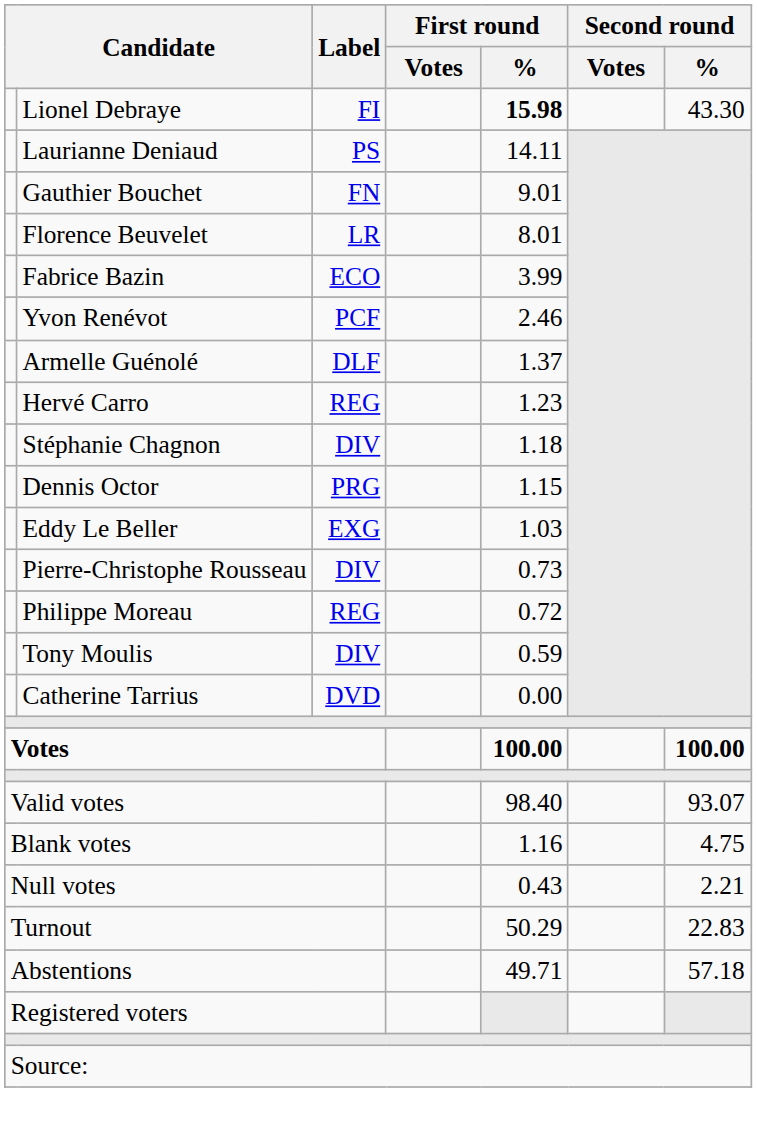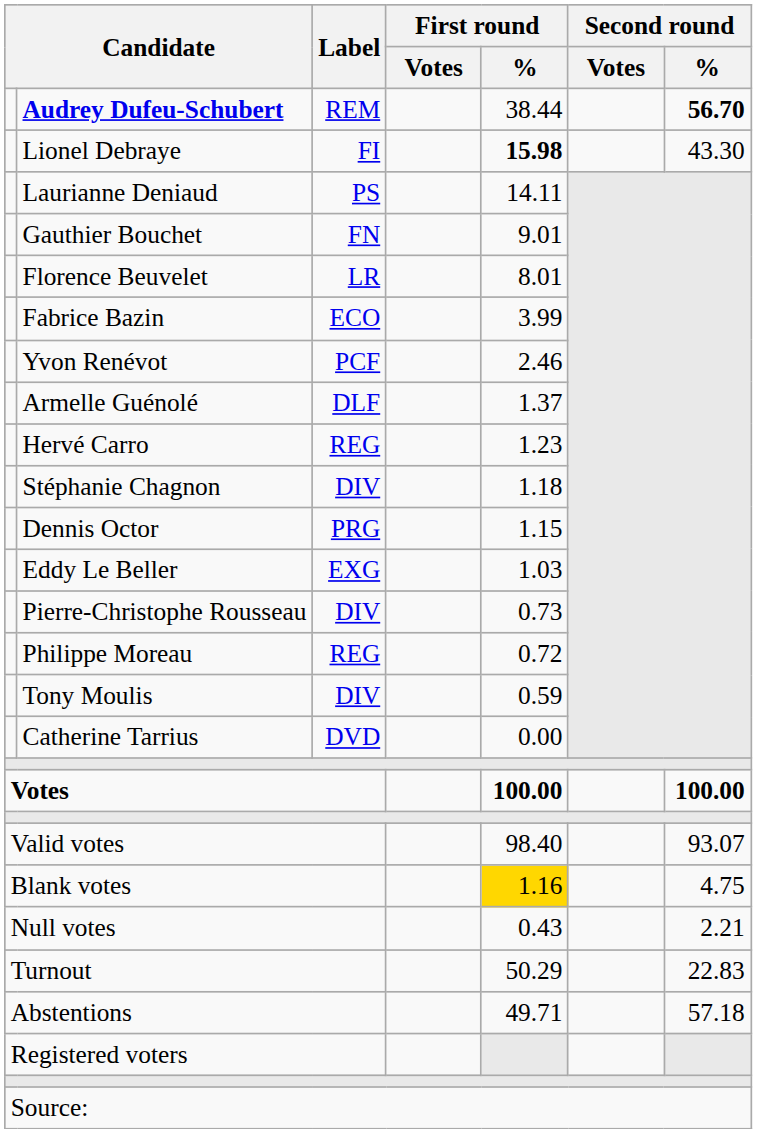+ row: (153, 109)
(540, 844) no background -> (540, 886) gold background
